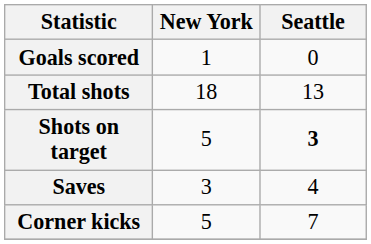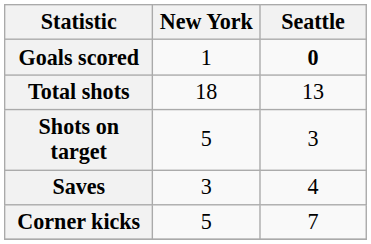(313, 57) normal -> (313, 57) bold
(313, 139) bold -> (313, 139) normal
